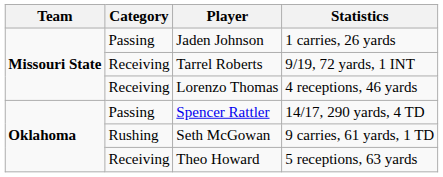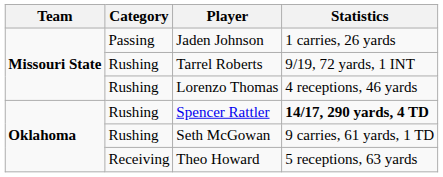(139, 64) Receiving -> (134, 64) Rushing
(139, 88) Receiving -> (134, 88) Rushing
(131, 111) Passing -> (134, 111) Rushing
(355, 111) normal -> (357, 111) bold
